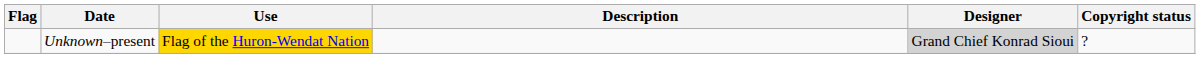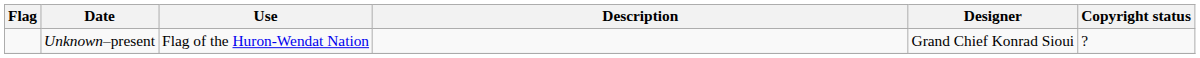(266, 41) gold background -> (266, 41) no background
(993, 41) lightgrey background -> (993, 41) no background
